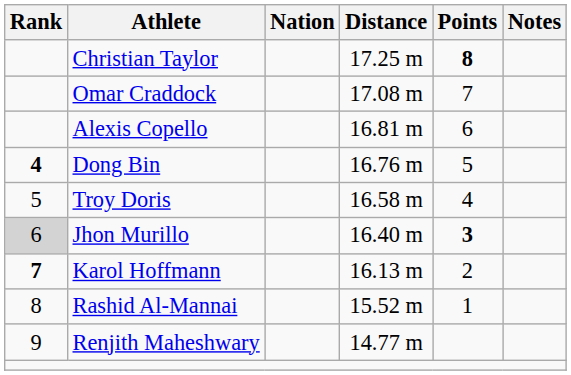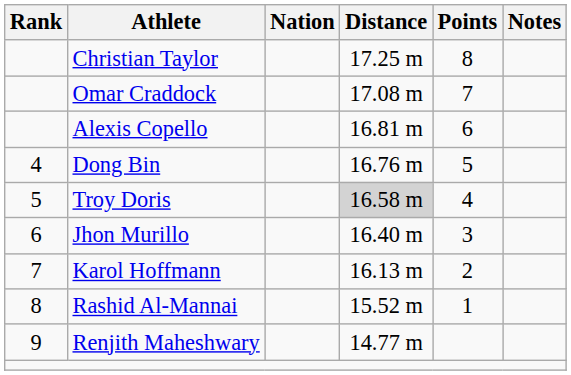(467, 57) bold -> (467, 57) normal
(36, 164) bold -> (36, 164) normal
(386, 199) no background -> (386, 199) lightgrey background
(36, 235) lightgrey background -> (36, 235) no background
(467, 235) bold -> (467, 235) normal
(36, 270) bold -> (36, 270) normal
